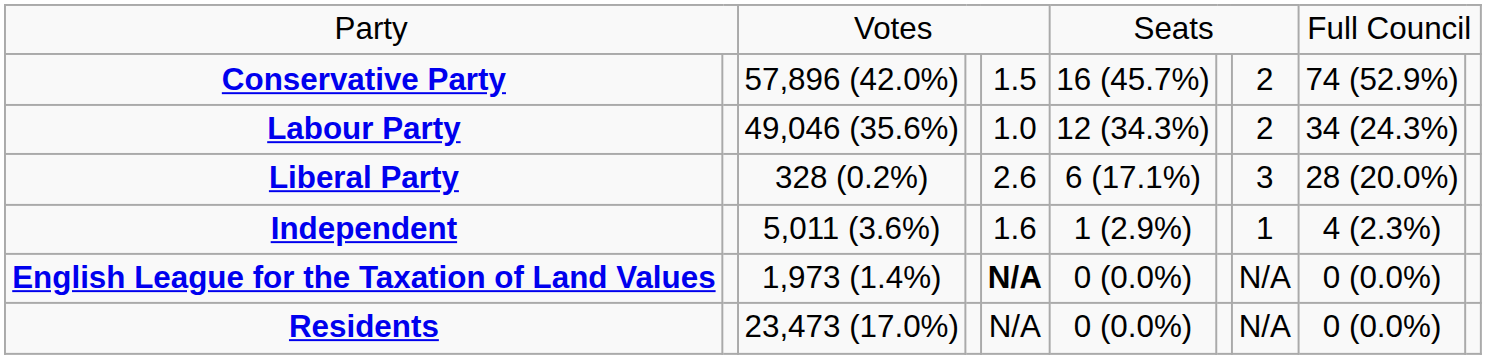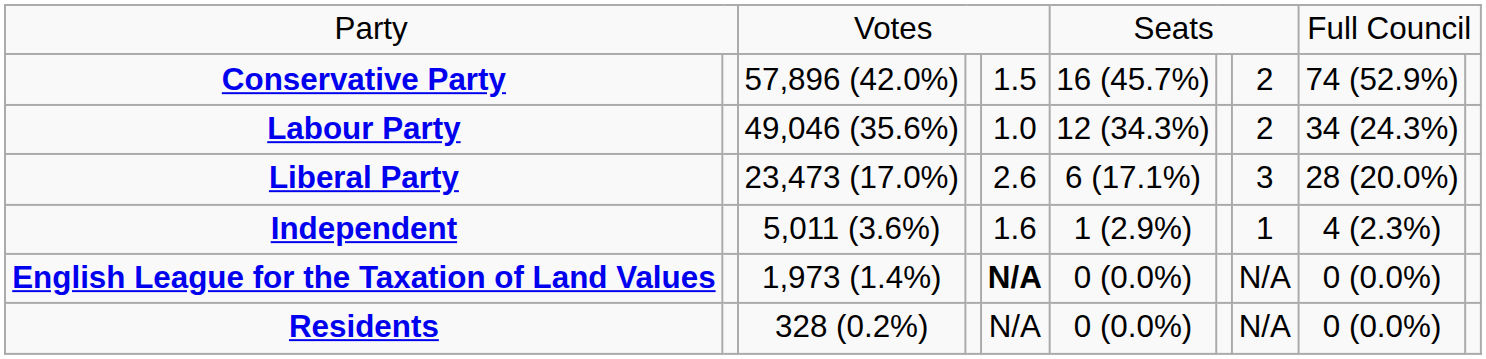(852, 178) 328 (0.2%) -> (852, 178) 23,473 (17.0%)
(852, 327) 23,473 (17.0%) -> (852, 327) 328 (0.2%)
